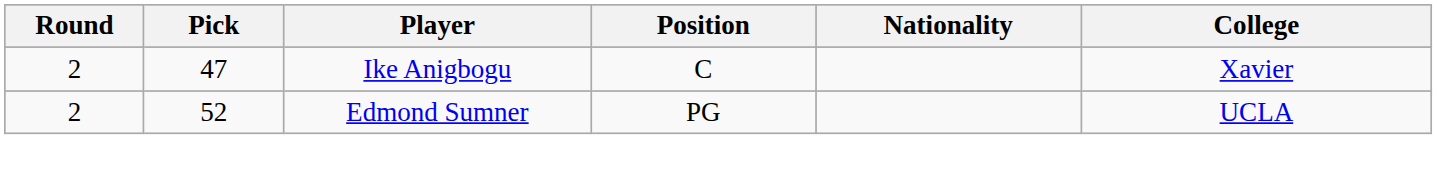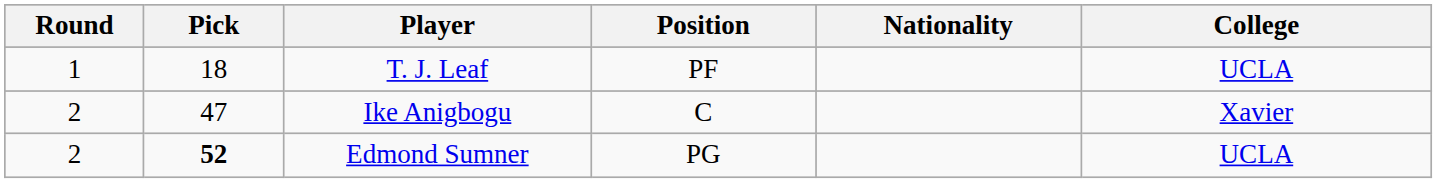+ row: (437, 68)
(214, 111) normal -> (214, 154) bold
